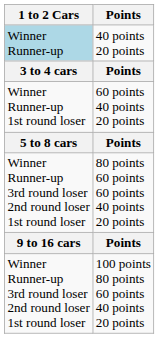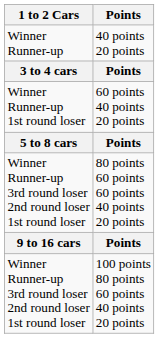(35, 43) lightblue background -> (35, 43) no background
